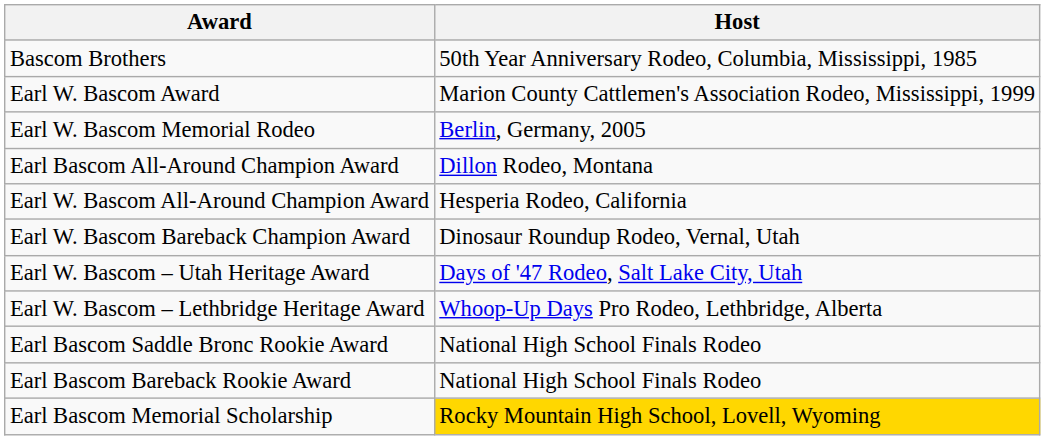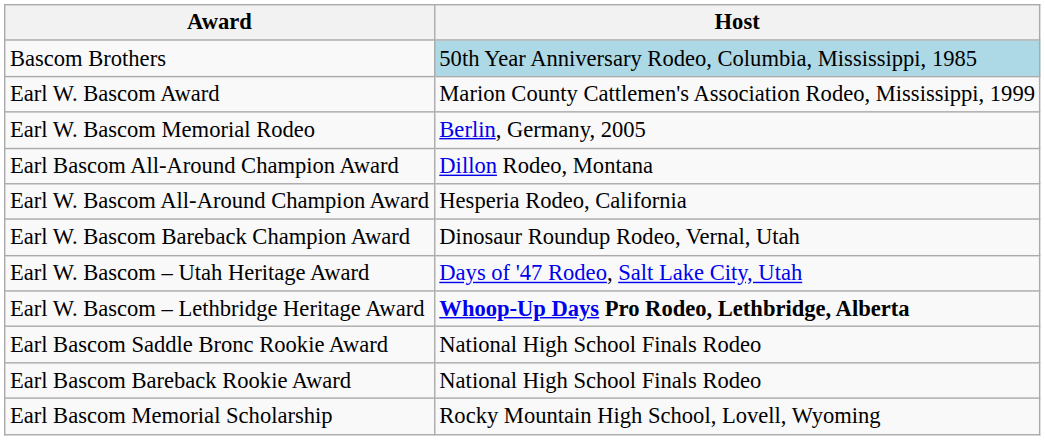(708, 58) no background -> (708, 58) lightblue background
(661, 308) normal -> (674, 308) bold
(660, 415) gold background -> (660, 415) no background
